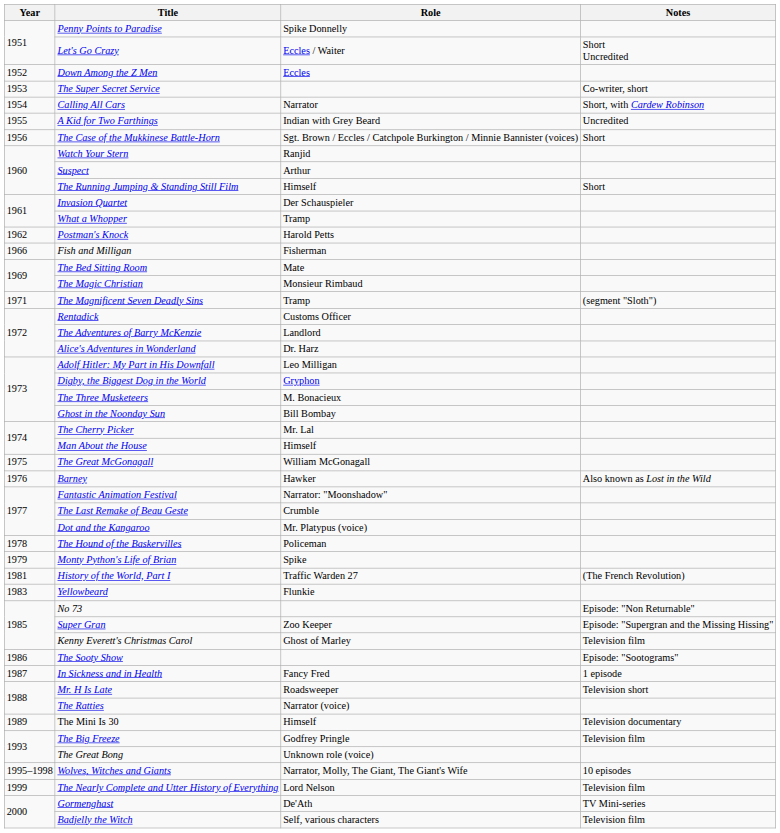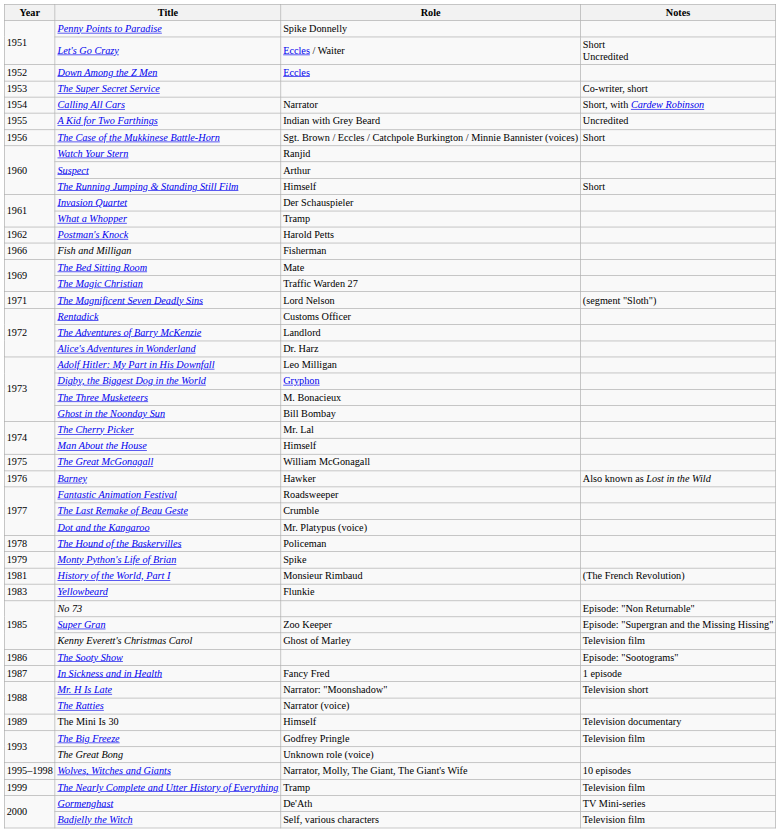(323, 283) Monsieur Rimbaud -> (320, 283) Traffic Warden 27
(297, 300) Tramp -> (309, 300) Lord Nelson
(335, 495) Narrator: "Moonshadow" -> (311, 495) Roadsweeper
(320, 576) Traffic Warden 27 -> (323, 576) Monsieur Rimbaud
(311, 689) Roadsweeper -> (335, 689) Narrator: "Moonshadow"
(309, 787) Lord Nelson -> (297, 787) Tramp
